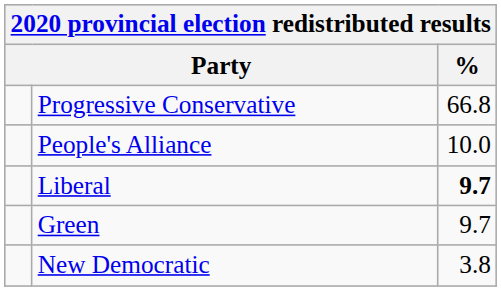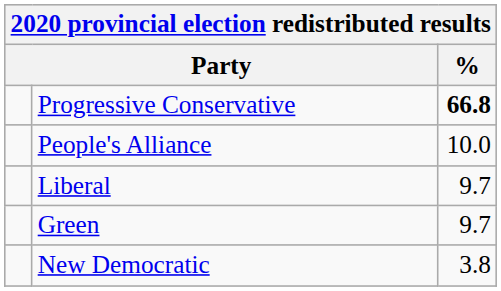(469, 104) normal -> (469, 104) bold
(475, 184) bold -> (475, 184) normal
